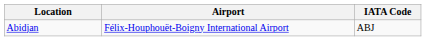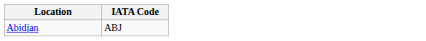- column: (228, 12)
